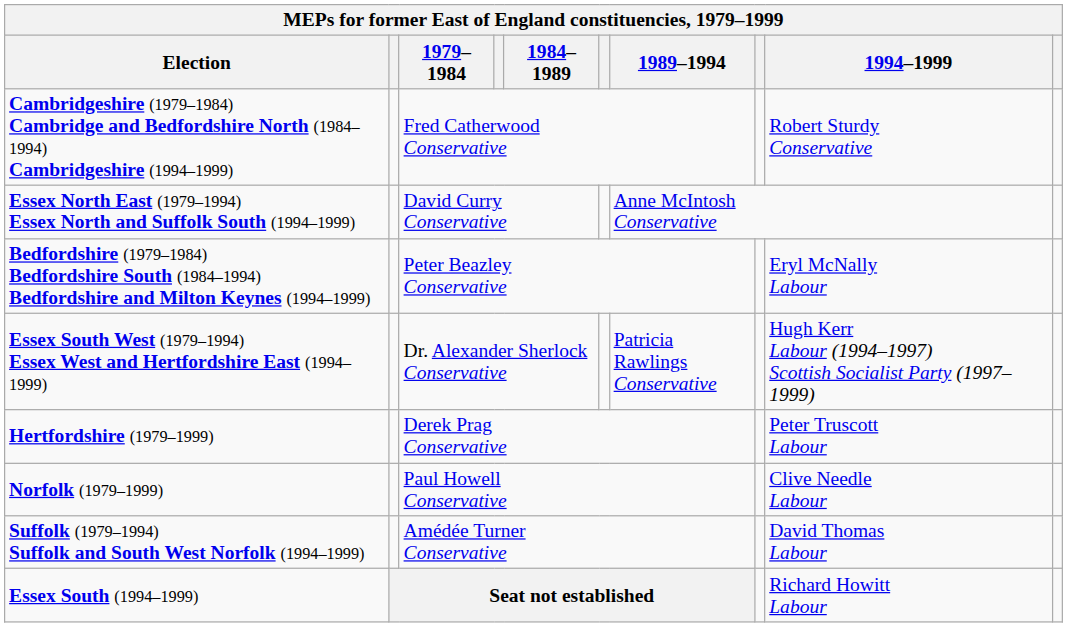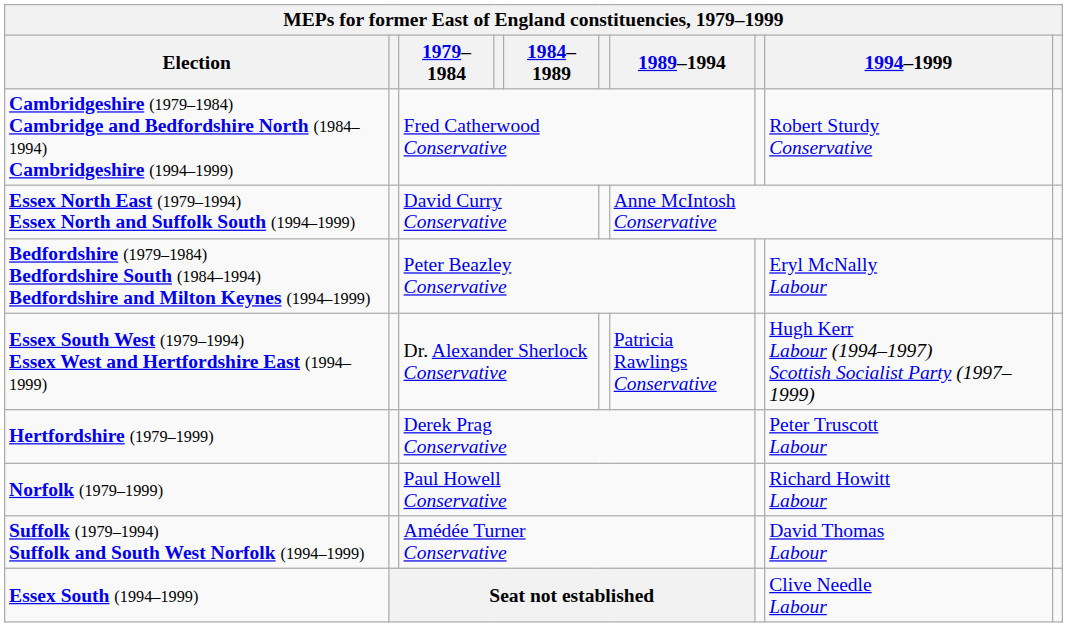(820, 489) Clive Needle Labour -> (830, 489) Richard Howitt Labour
(830, 595) Richard Howitt Labour -> (820, 595) Clive Needle Labour
